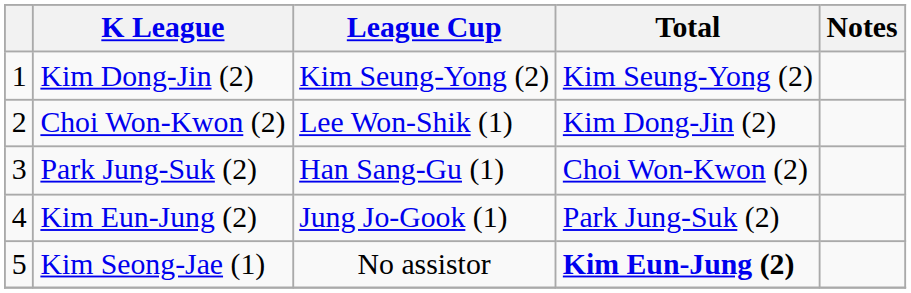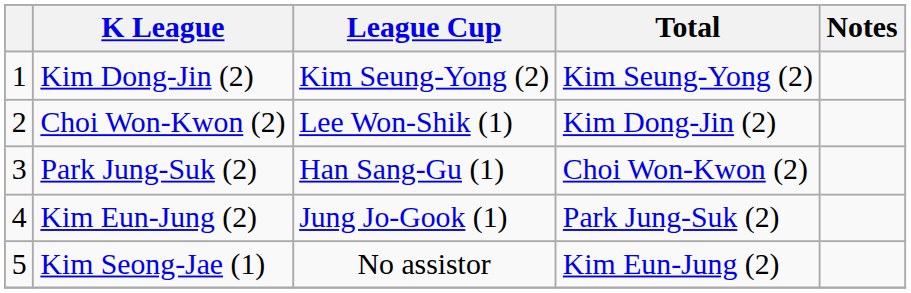(679, 264) bold -> (671, 264) normal
